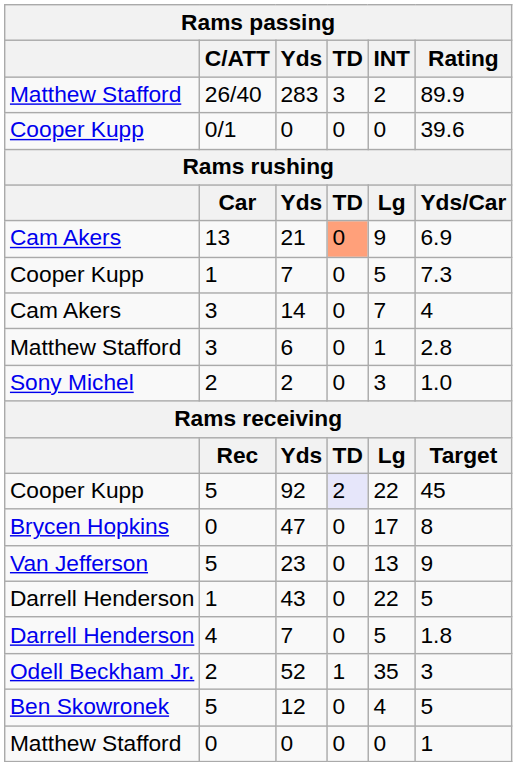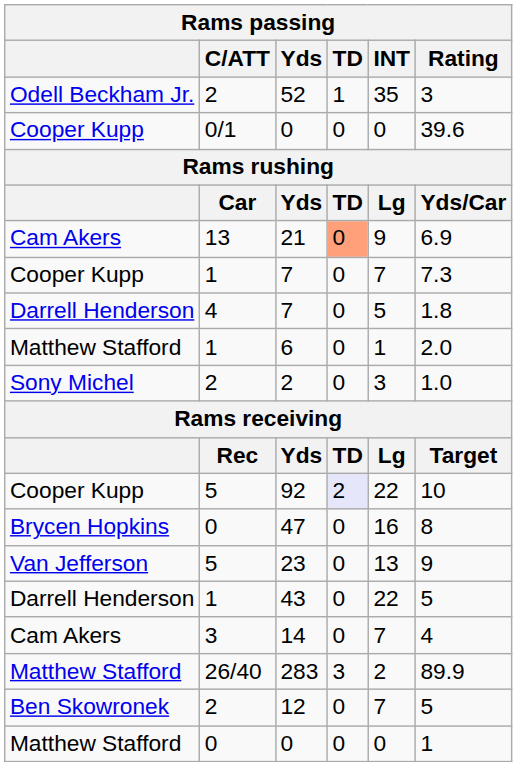rows swapped: (96, 94) <-> (102, 671)
(380, 274) 5 -> (380, 274) 7
rows swapped: (102, 635) <-> (66, 310)
(211, 346) 3 -> (211, 346) 1
(436, 346) 2.8 -> (436, 346) 2.0
(433, 490) 45 -> (433, 490) 10
(386, 526) 17 -> (386, 526) 16
(211, 707) 5 -> (211, 707) 2
(380, 707) 4 -> (380, 707) 7
